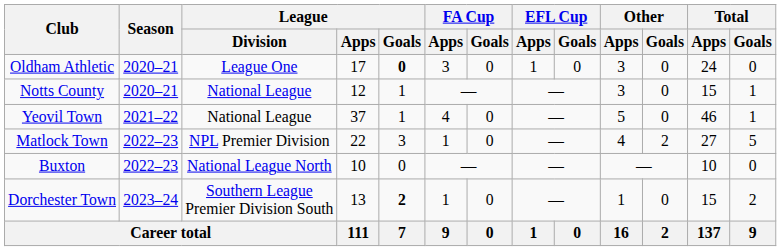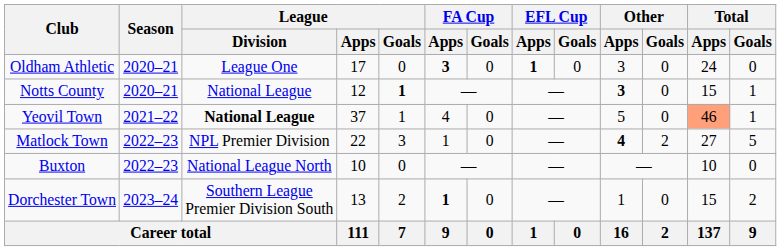(402, 66) bold -> (402, 66) normal
(446, 66) normal -> (446, 66) bold
(533, 66) normal -> (533, 66) bold
(402, 91) normal -> (402, 91) bold
(621, 91) normal -> (621, 91) bold
(259, 116) normal -> (259, 116) bold
(709, 116) no background -> (709, 116) lightsalmon background
(621, 141) normal -> (621, 141) bold
(402, 199) bold -> (402, 199) normal
(446, 199) normal -> (446, 199) bold
